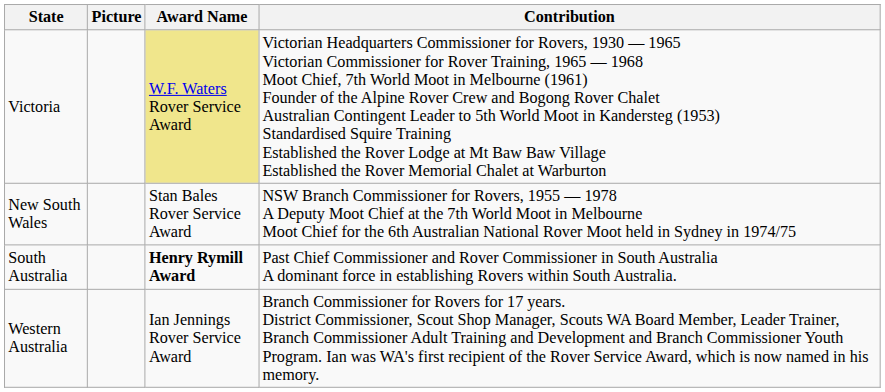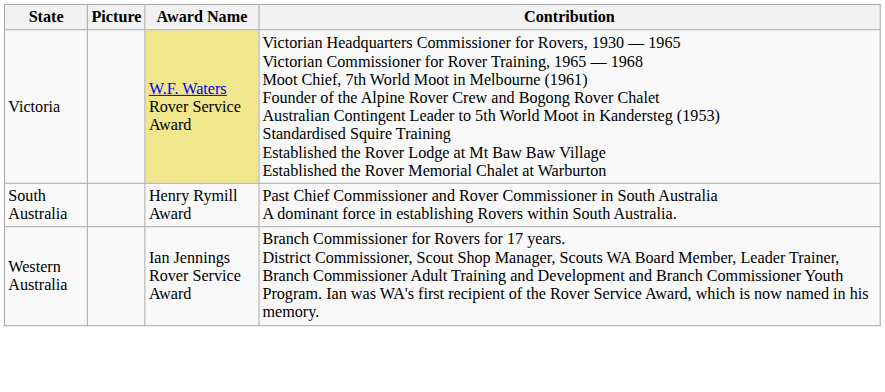- row: (44, 214)
(196, 266) bold -> (193, 204) normal
